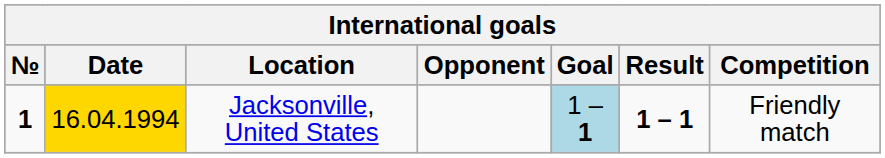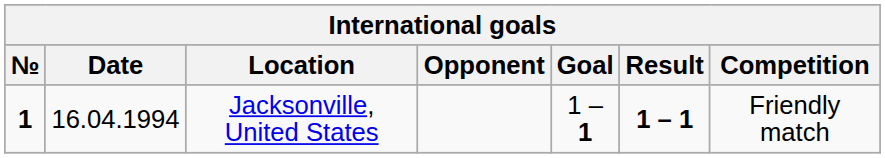(115, 118) gold background -> (115, 118) no background
(585, 118) lightblue background -> (585, 118) no background
